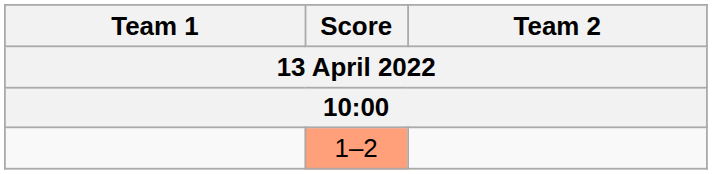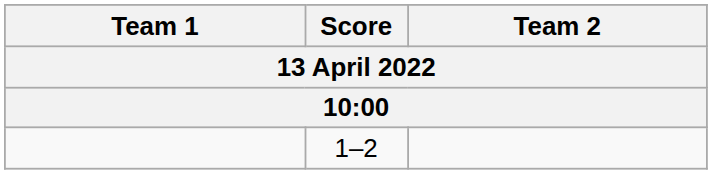(356, 149) lightsalmon background -> (356, 149) no background
